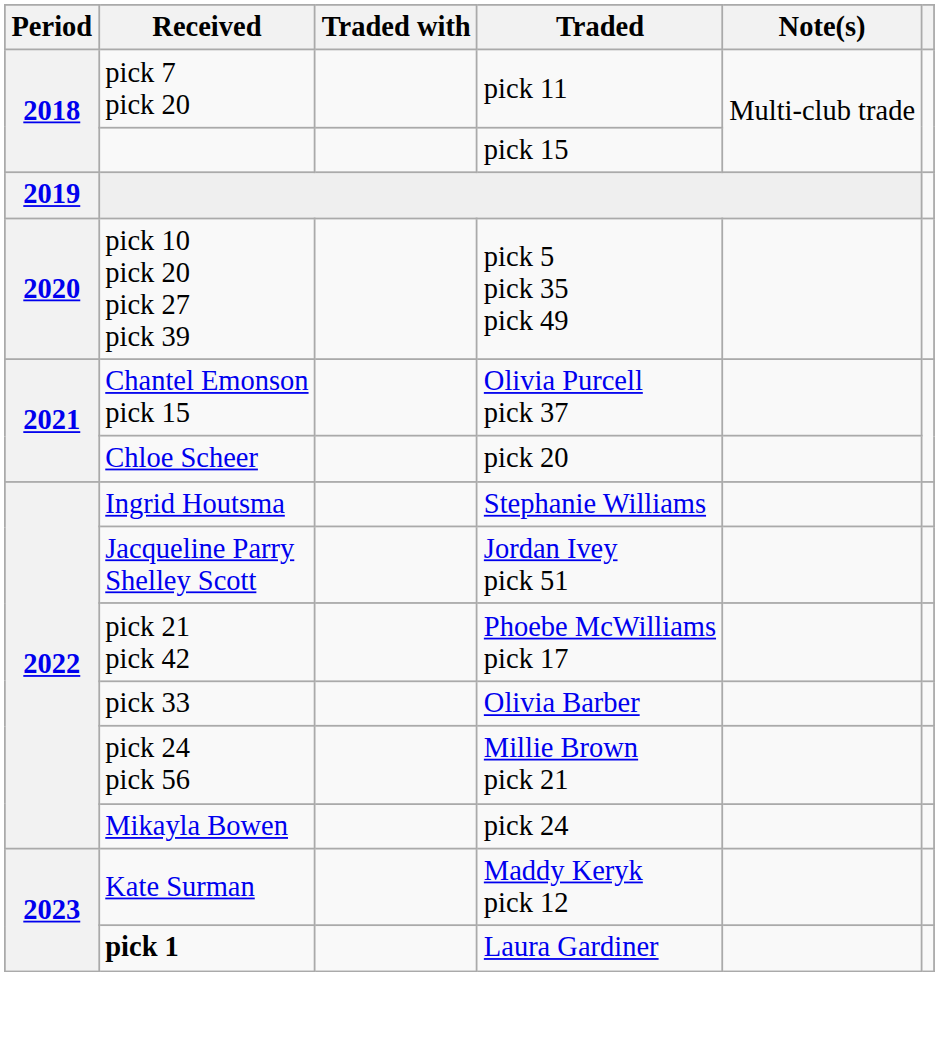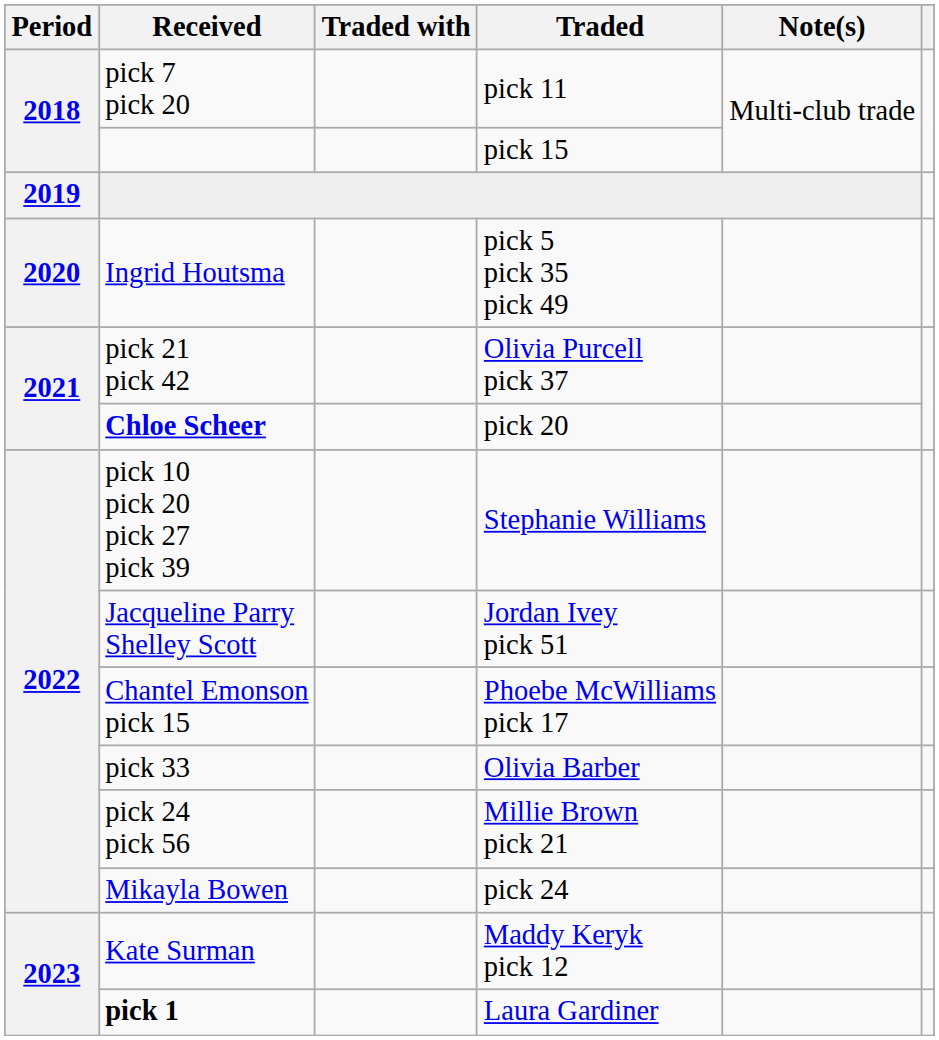(148, 287) pick 10 pick 20 pick 27 pick 39 -> (195, 271) Ingrid Houtsma
(207, 397) Chantel Emonson pick 15 -> (148, 365) pick 21 pick 42
(182, 458) normal -> (186, 426) bold
(195, 503) Ingrid Houtsma -> (148, 519) pick 10 pick 20 pick 27 pick 39
(148, 641) pick 21 pick 42 -> (207, 705) Chantel Emonson pick 15
